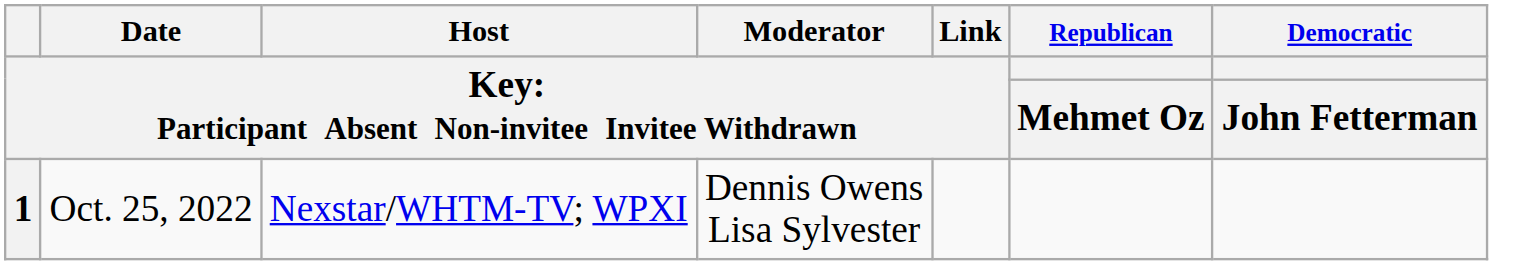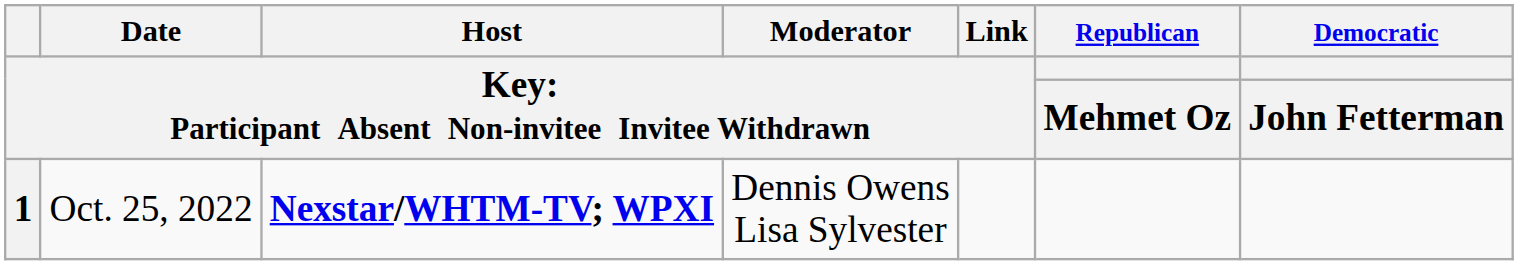(479, 207) normal -> (492, 207) bold
